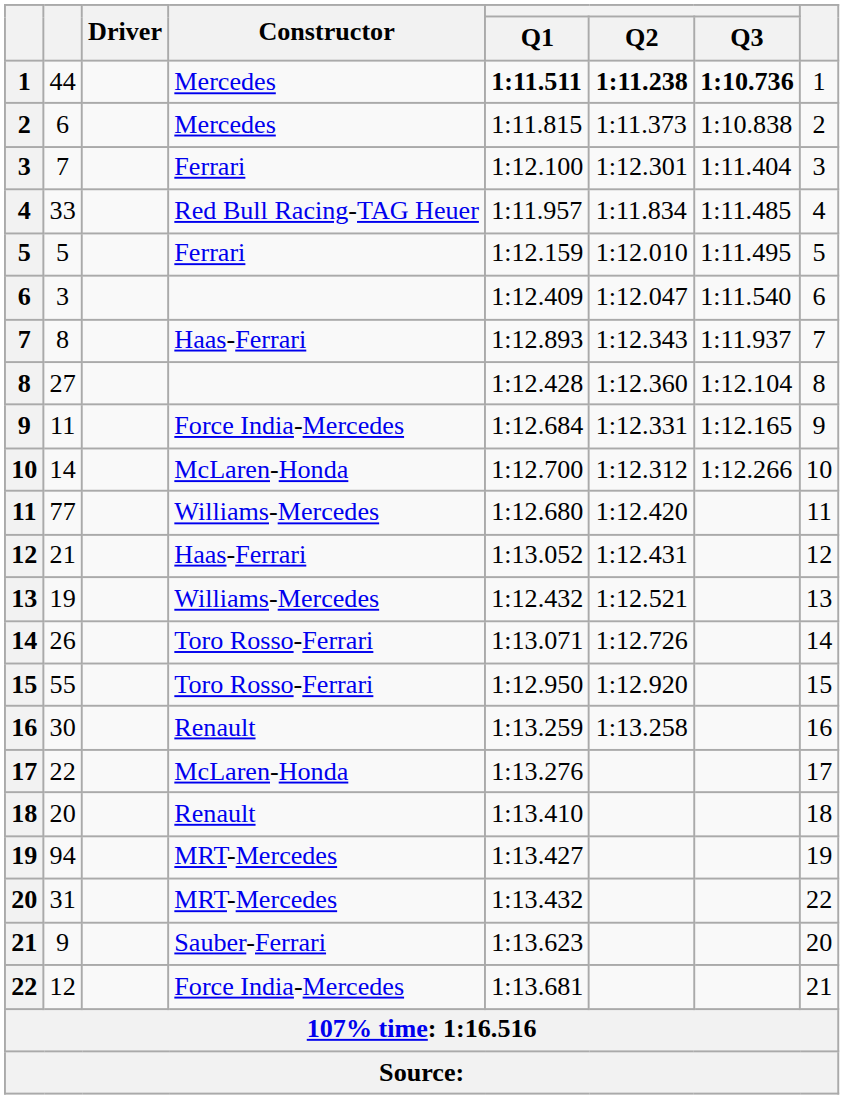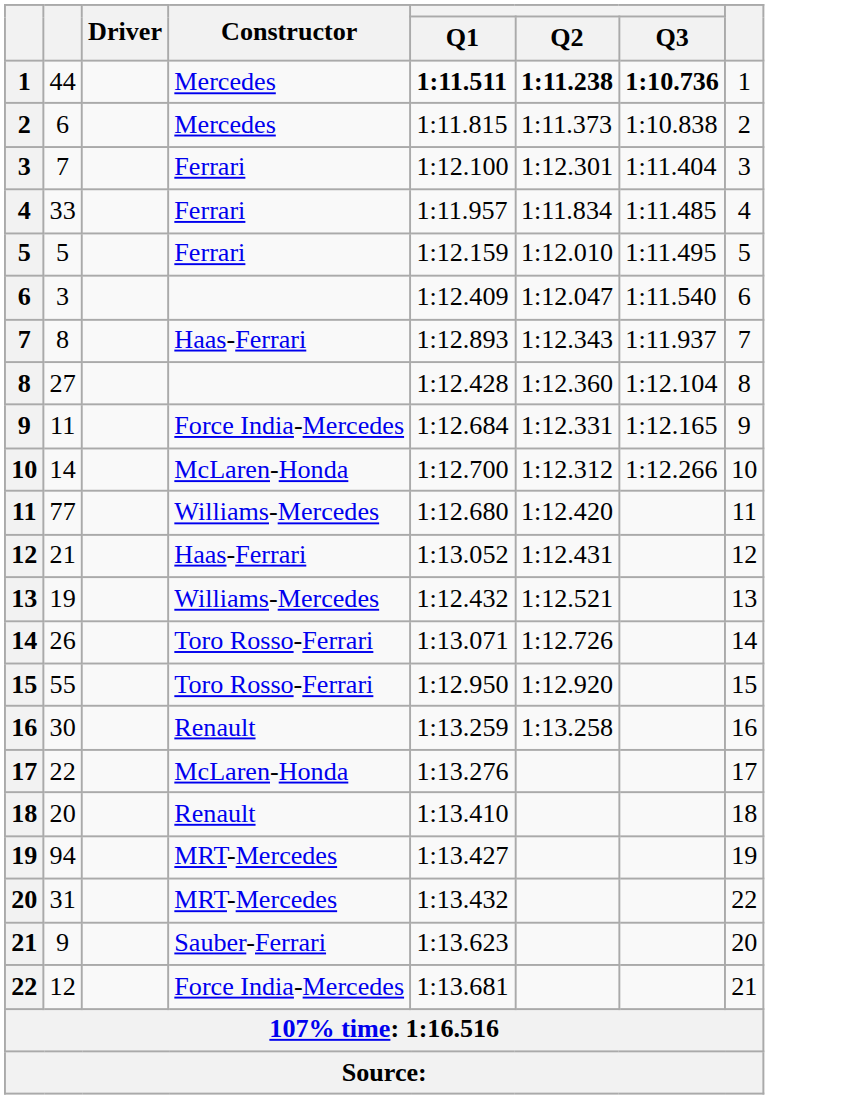(327, 210) Red Bull Racing-TAG Heuer -> (210, 210) Ferrari
